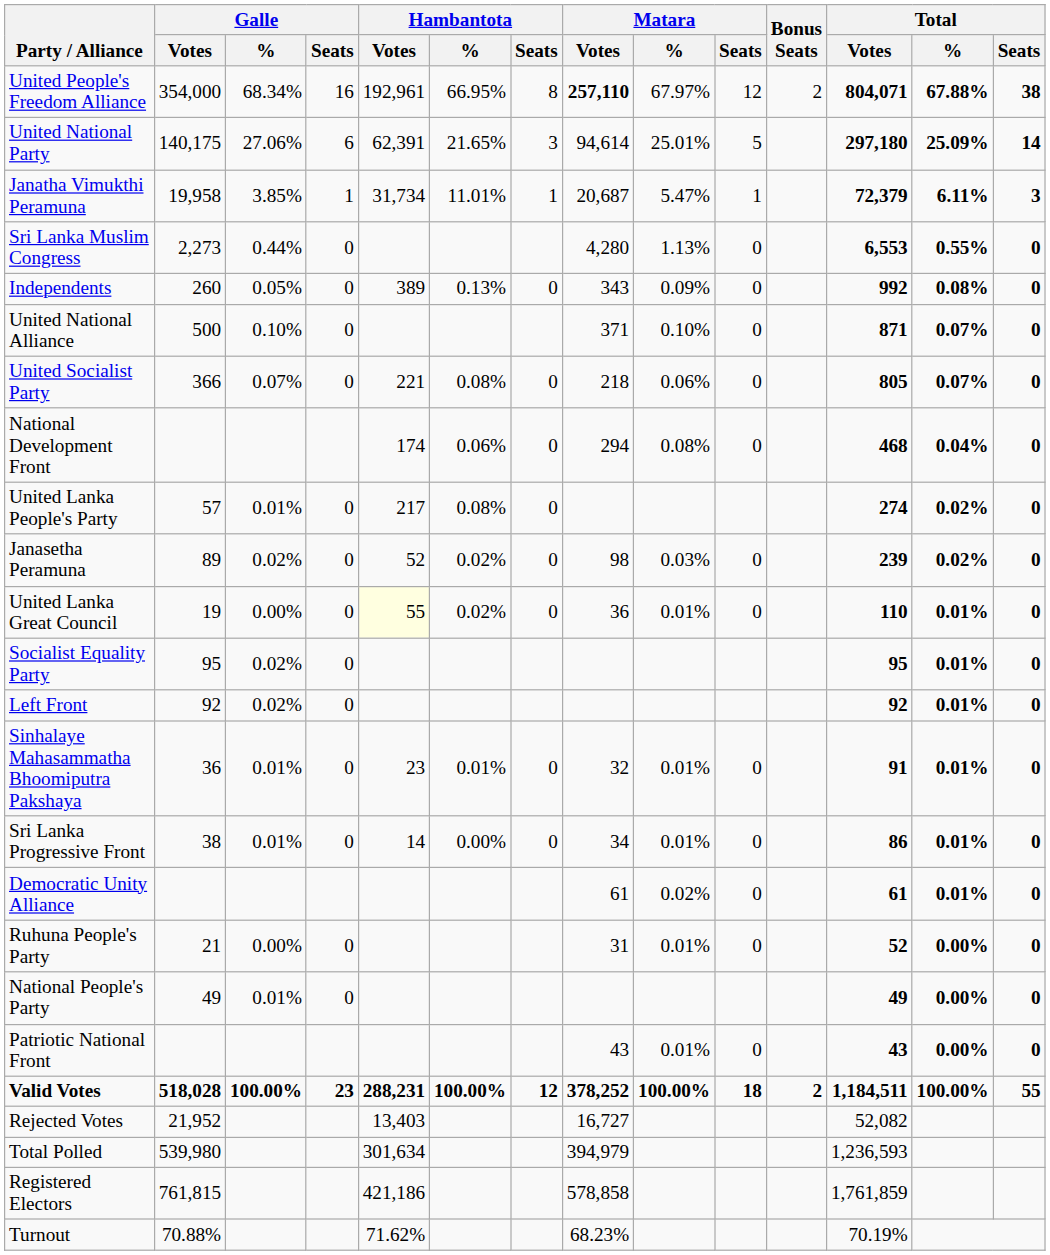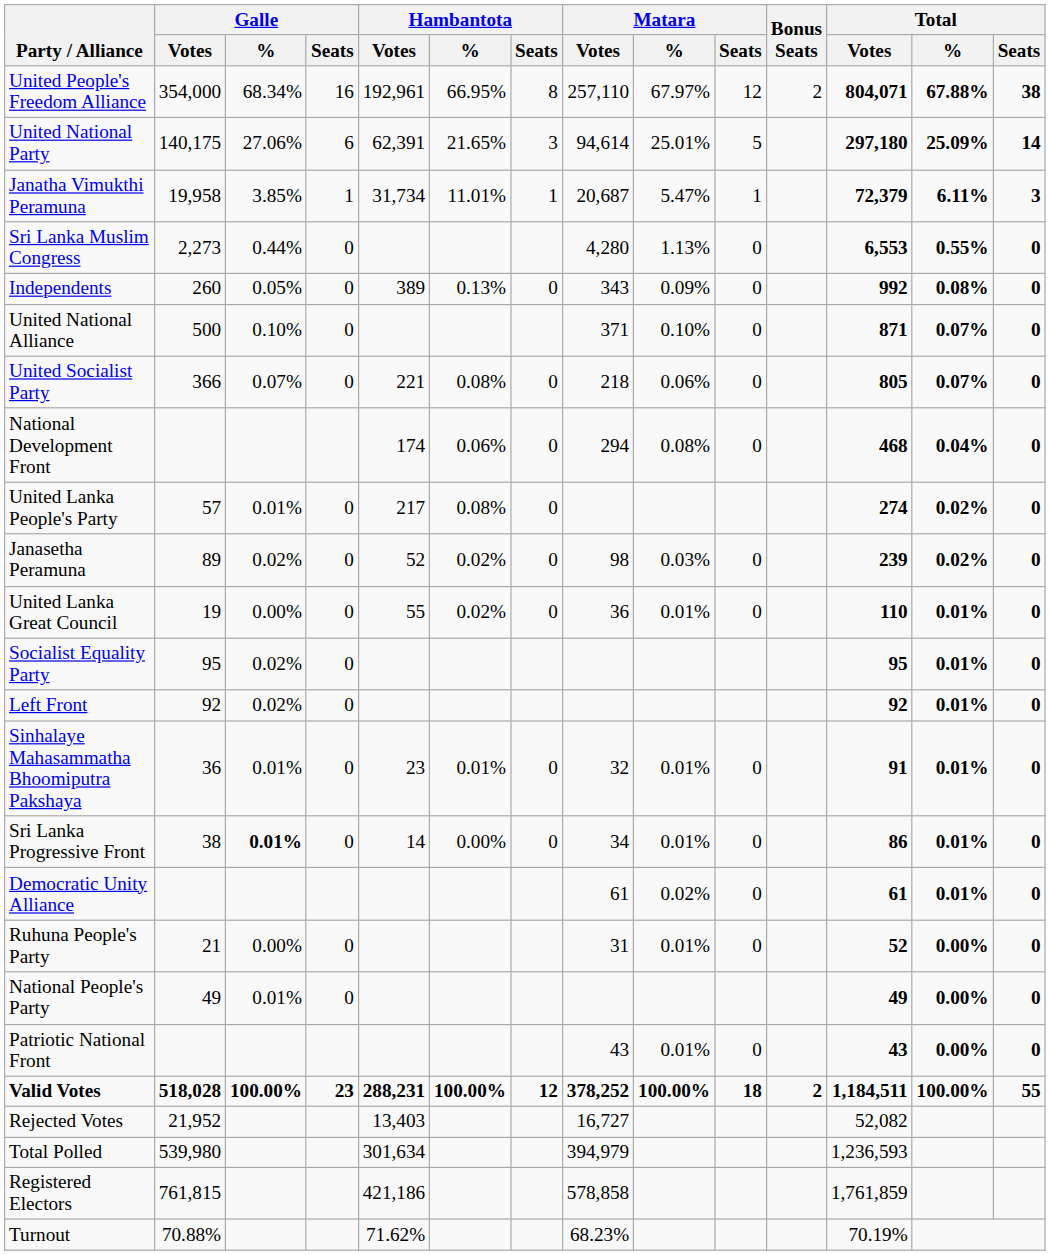(599, 91) bold -> (598, 91) normal
(416, 611) lightyellow background -> (416, 611) no background
(277, 841) normal -> (276, 841) bold
